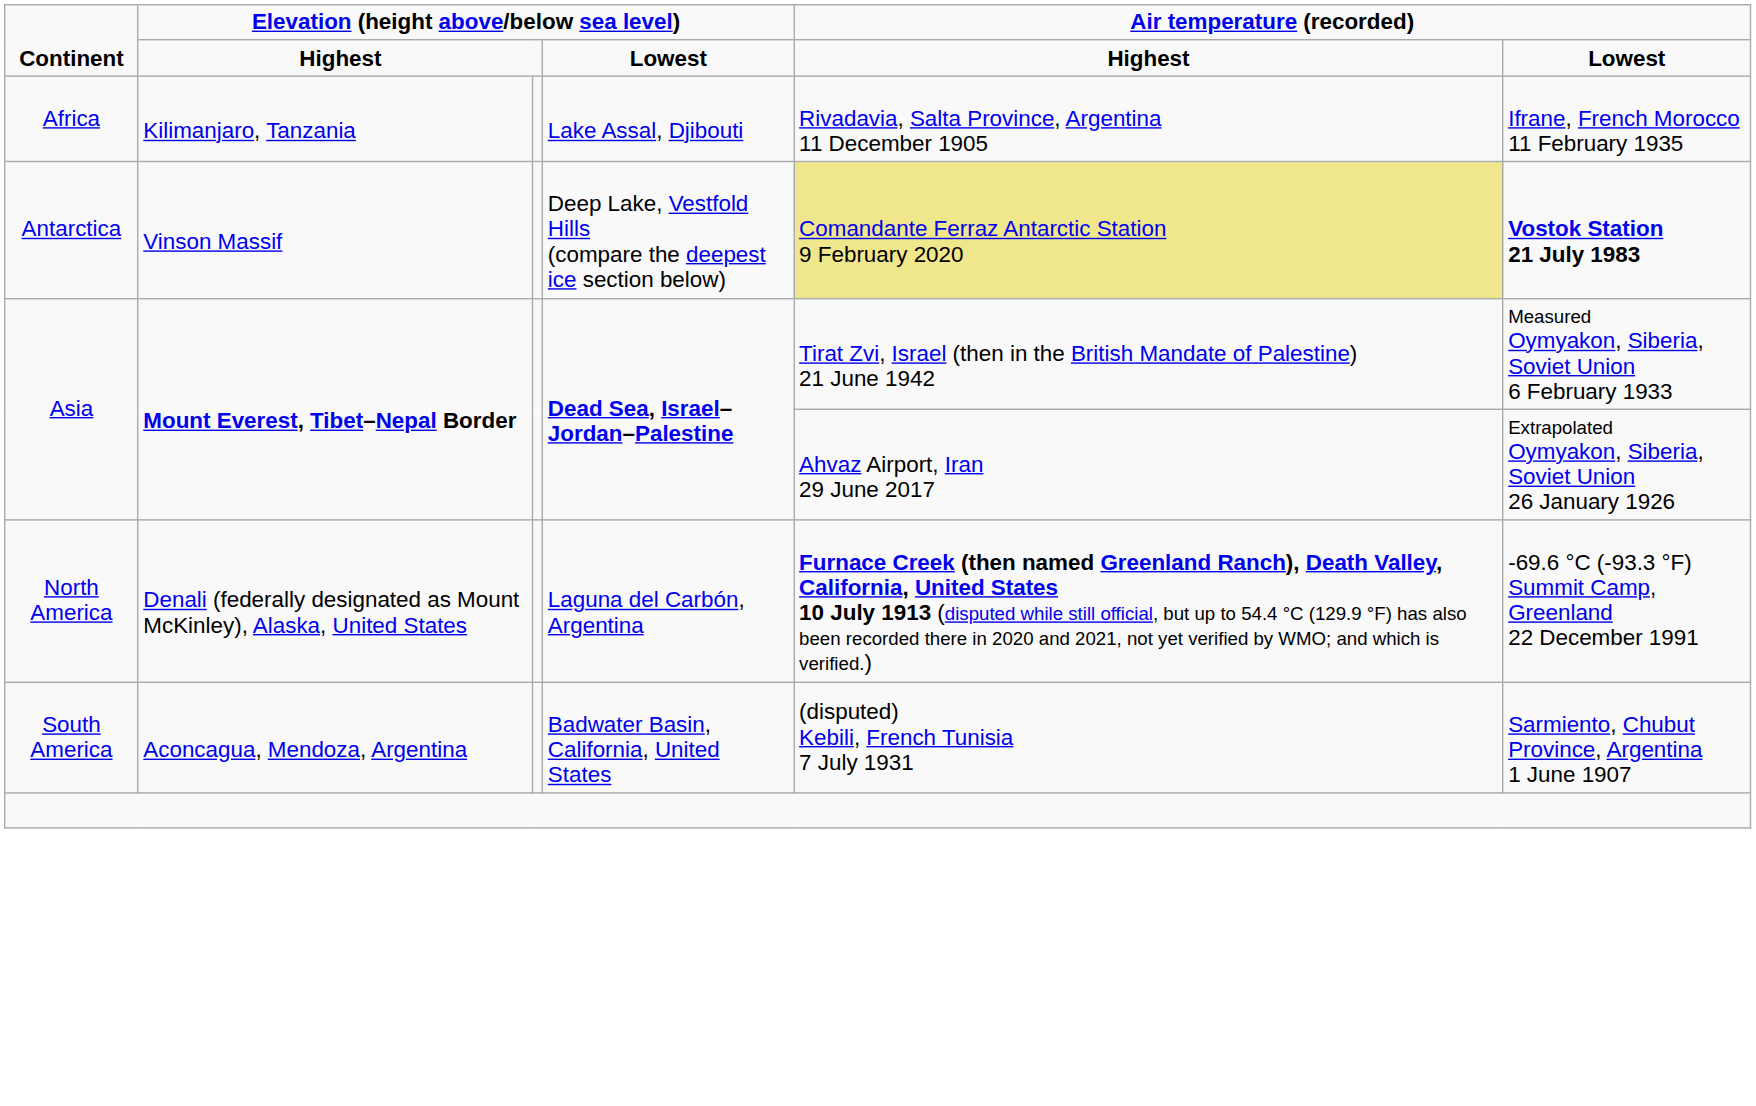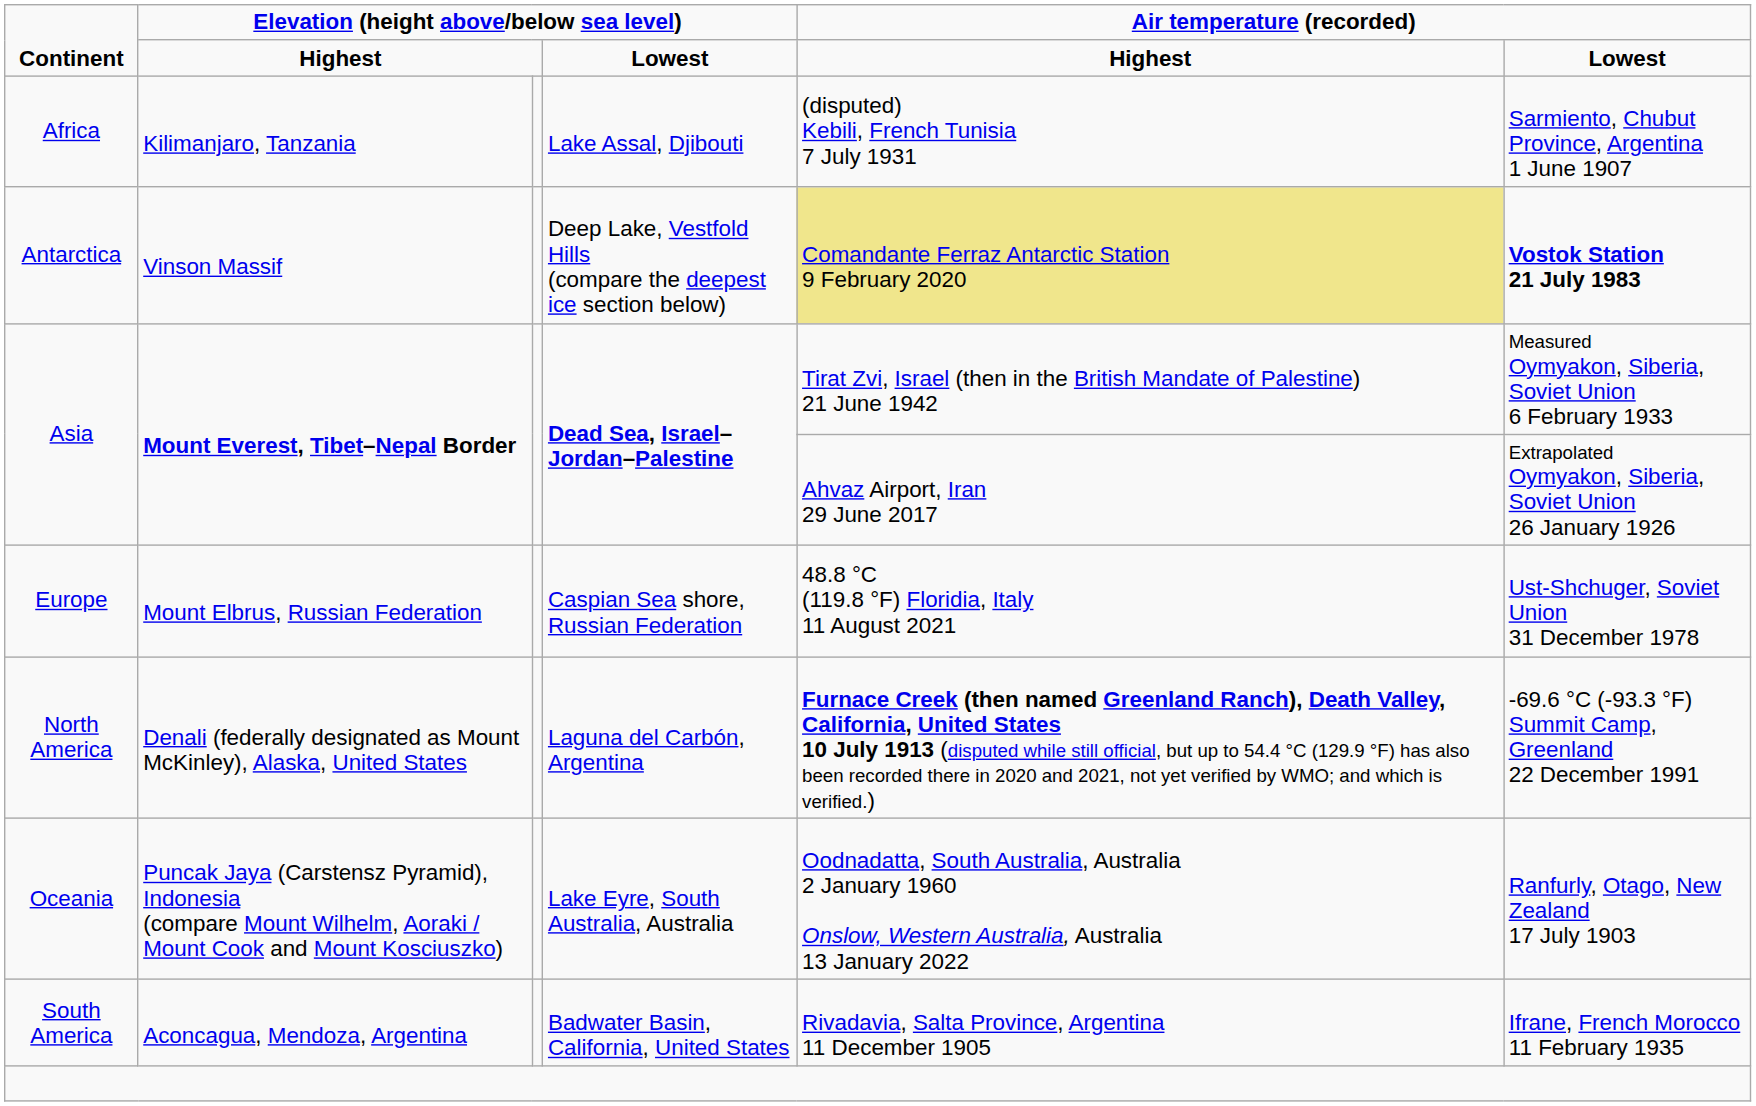(980, 131) Rivadavia, Salta Province, Argentina 11 December 1905 -> (909, 131) (disputed) Kebili, French Tunisia 7 July 1931
(1624, 131) Ifrane, French Morocco 11 February 1935 -> (1606, 143) Sarmiento, Chubut Province, Argentina 1 June 1907
+ row: (71, 600)
+ row: (71, 898)
(906, 737) (disputed) Kebili, French Tunisia 7 July 1931 -> (983, 1034) Rivadavia, Salta Province, Argentina 11 December 1905
(1605, 749) Sarmiento, Chubut Province, Argentina 1 June 1907 -> (1624, 1034) Ifrane, French Morocco 11 February 1935
